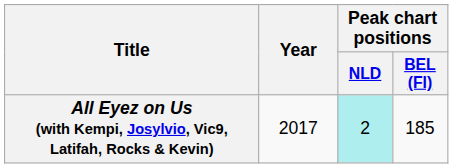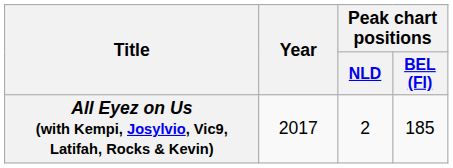(365, 128) paleturquoise background -> (365, 128) no background
